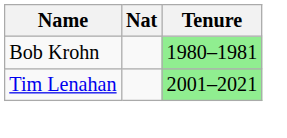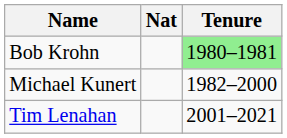+ row: (73, 84)
(212, 84) lightgreen background -> (232, 116) no background
